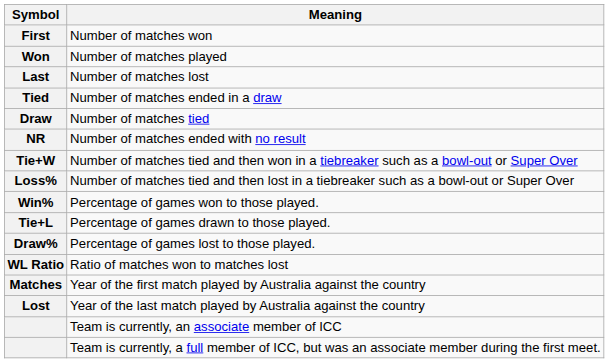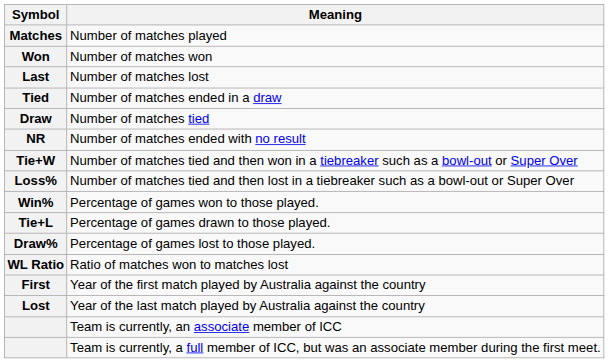(36, 35) First -> (36, 35) Matches
(141, 35) Number of matches won -> (148, 35) Number of matches played
(148, 56) Number of matches played -> (141, 56) Number of matches won
(36, 285) Matches -> (36, 285) First
